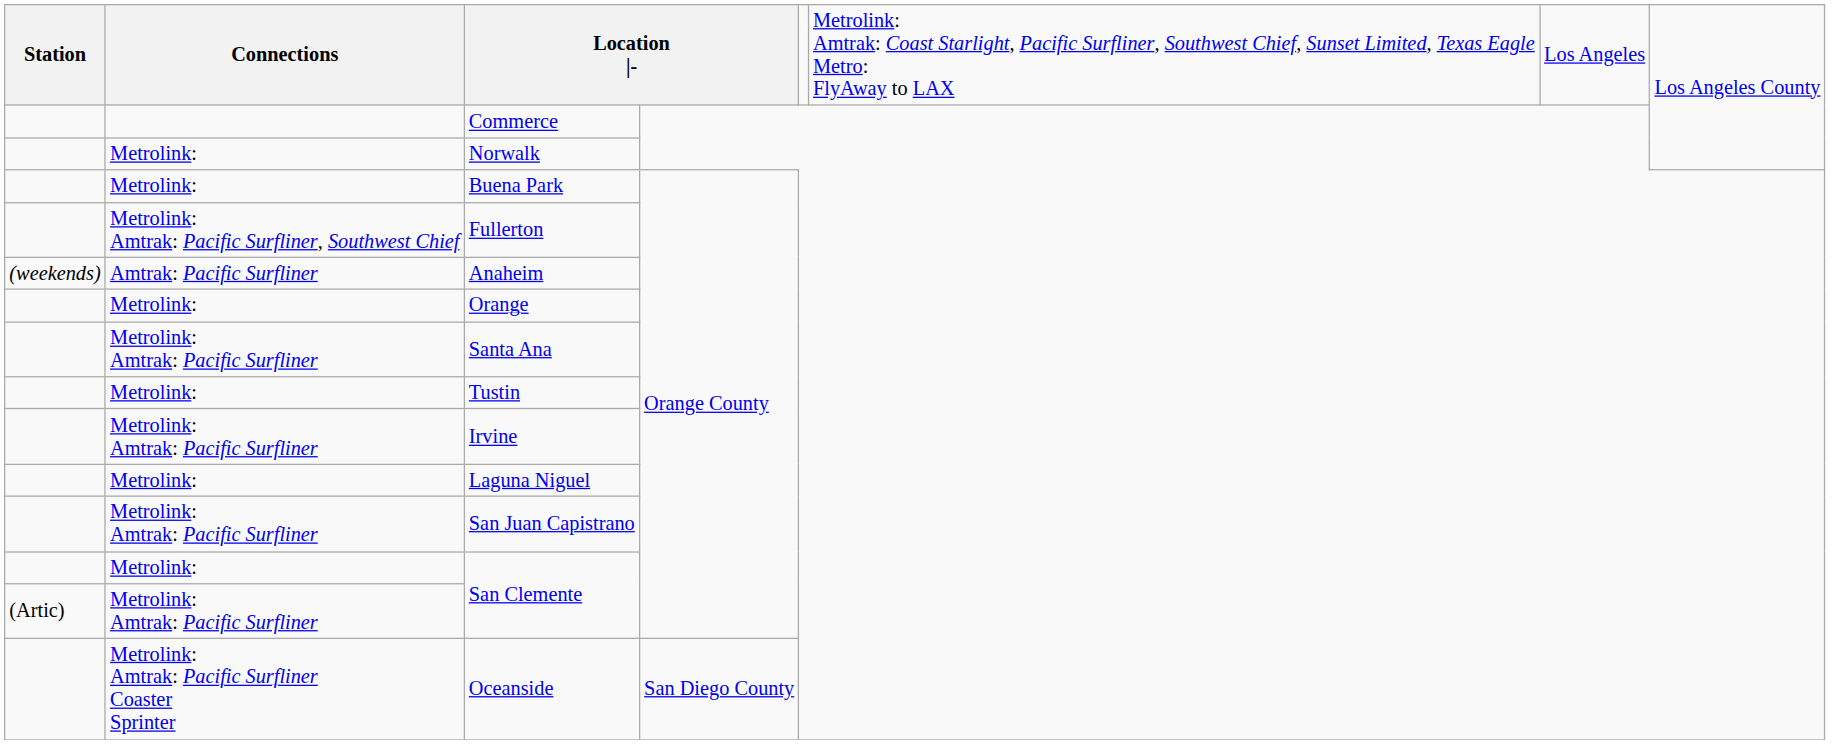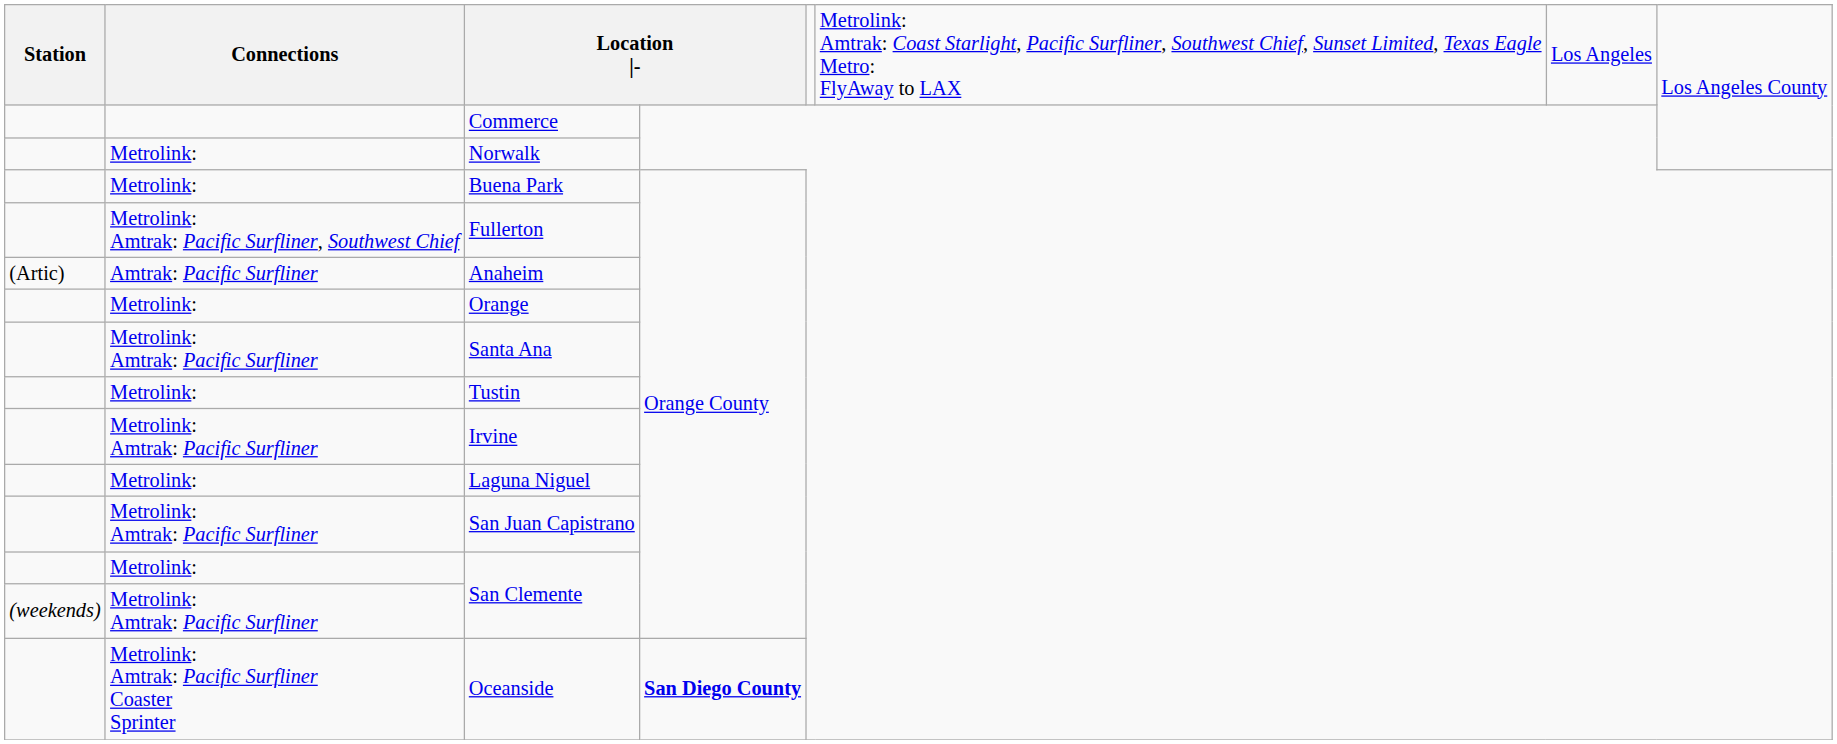(55, 273) (weekends) -> (37, 273) (Artic)
(37, 611) (Artic) -> (55, 611) (weekends)
(719, 688) normal -> (723, 688) bold
